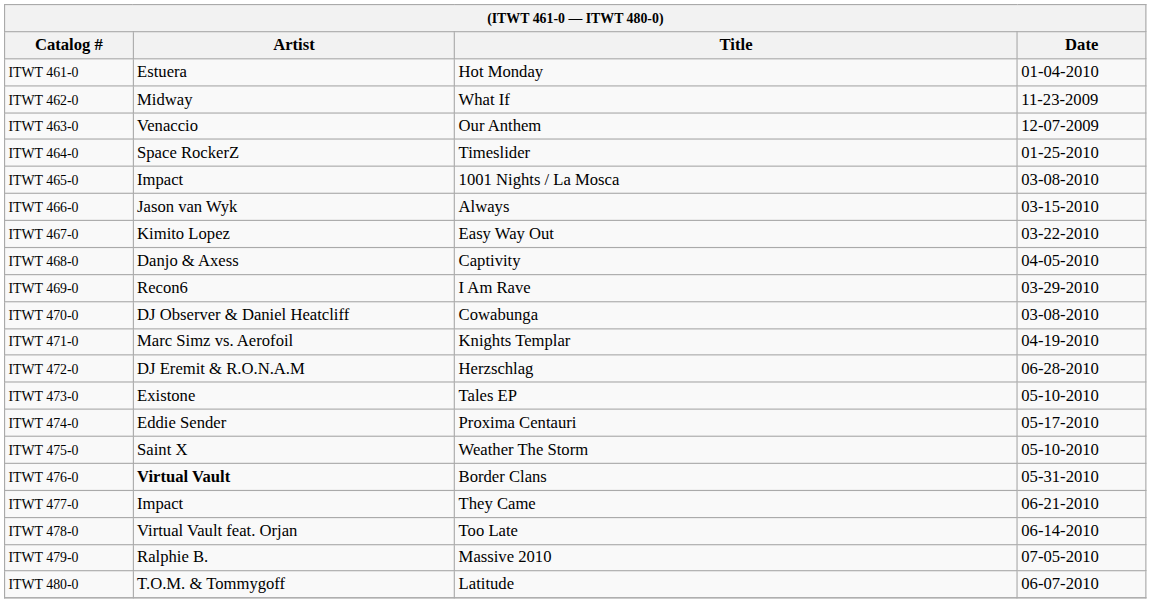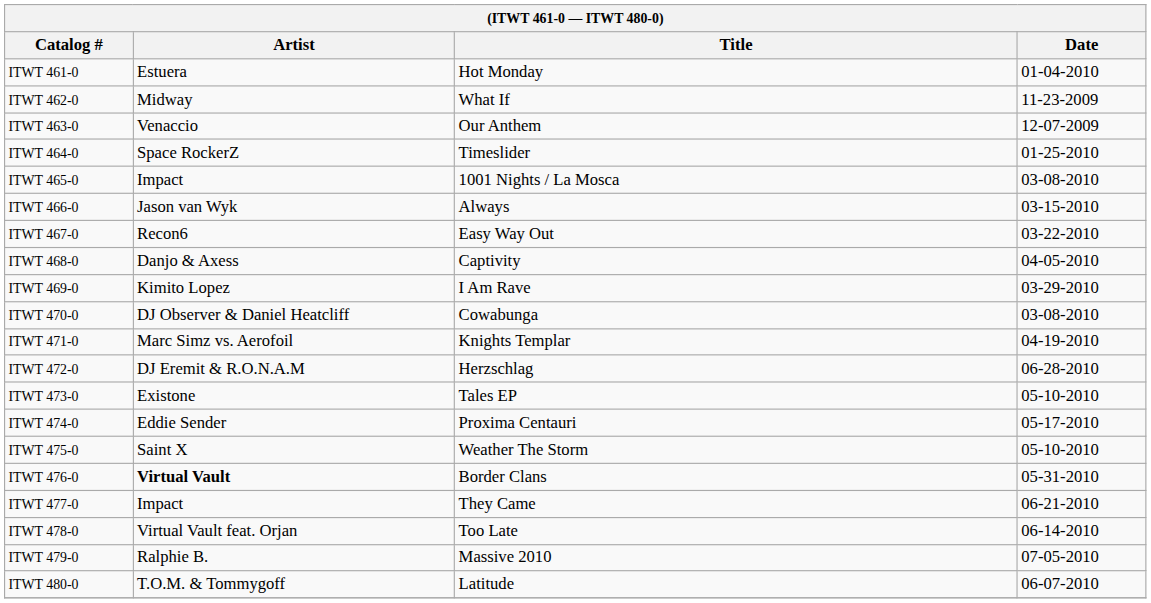(183, 233) Kimito Lopez -> (162, 233) Recon6
(162, 287) Recon6 -> (183, 287) Kimito Lopez
